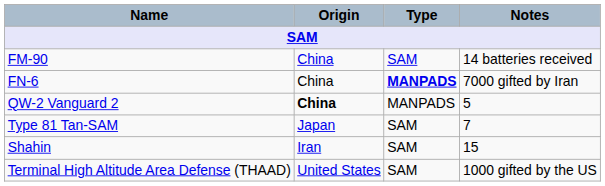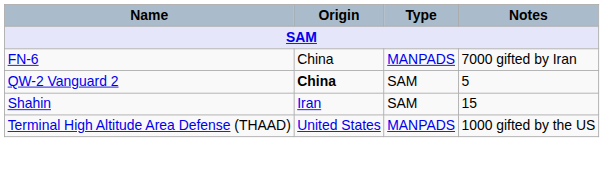- row: (28, 59)
(422, 81) bold -> (421, 59) normal
(421, 103) MANPADS -> (402, 81) SAM
- row: (63, 125)
(402, 170) SAM -> (421, 125) MANPADS
